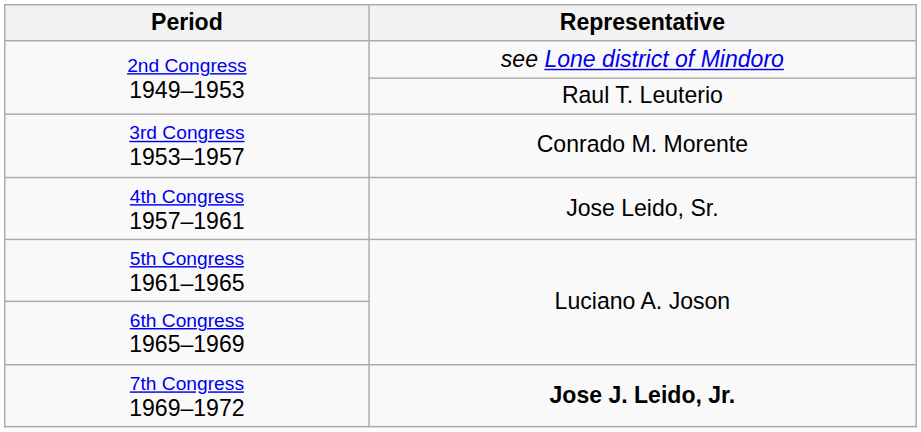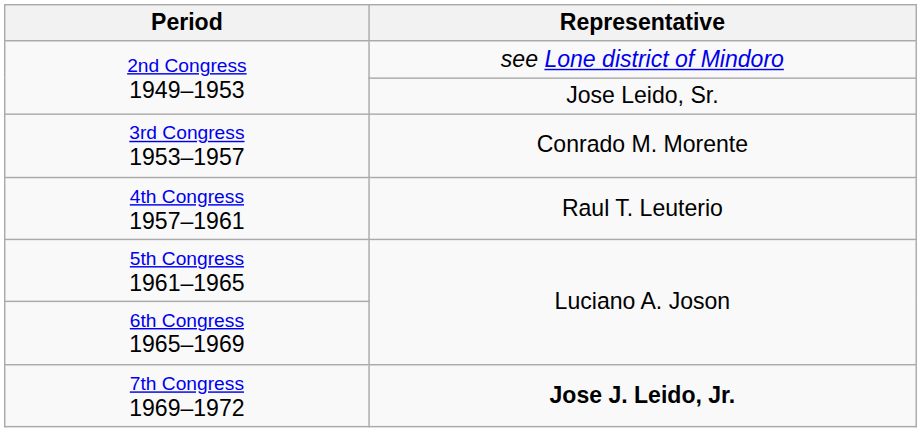(642, 95) Raul T. Leuterio -> (642, 95) Jose Leido, Sr.
(642, 207) Jose Leido, Sr. -> (642, 207) Raul T. Leuterio
